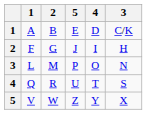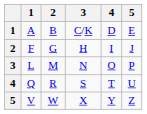columns swapped: (124, 13) <-> (75, 13)
